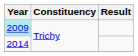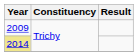(18, 28) paleturquoise background -> (18, 28) no background
(18, 43) no background -> (18, 43) khaki background
